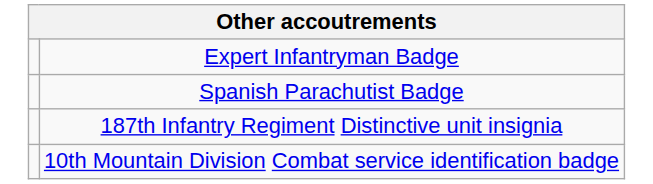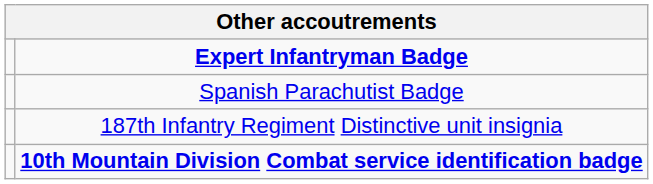(331, 56) normal -> (331, 56) bold
(331, 160) normal -> (331, 160) bold
